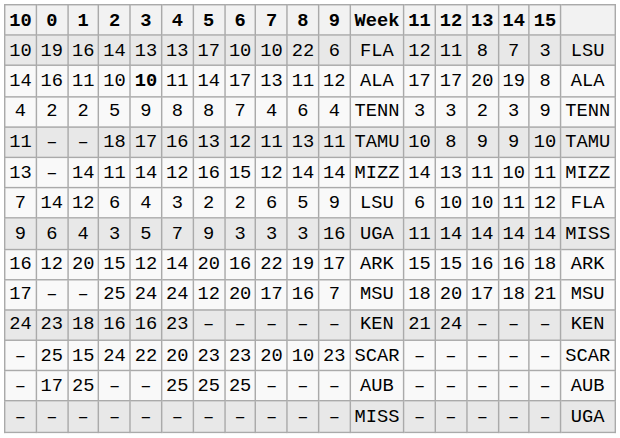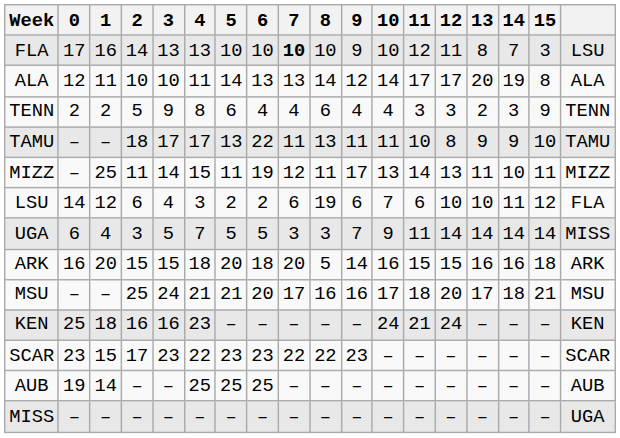columns swapped: (377, 20) <-> (20, 20)
(52, 50) 19 -> (74, 50) 17
(209, 50) 17 -> (231, 50) 10
(272, 50) normal -> (294, 50) bold
(303, 50) 22 -> (325, 50) 10
(334, 50) 6 -> (357, 50) 9
(52, 81) 16 -> (74, 81) 12
(146, 81) bold -> (168, 81) normal
(240, 81) 17 -> (263, 81) 13
(303, 81) 11 -> (325, 81) 14
(209, 112) 8 -> (231, 112) 6
(240, 112) 7 -> (263, 112) 4
(177, 142) 16 -> (200, 142) 17
(240, 142) 12 -> (263, 142) 22
(83, 173) 14 -> (106, 173) 25
(177, 173) 12 -> (200, 173) 15
(209, 173) 16 -> (231, 173) 11
(240, 173) 15 -> (263, 173) 19
(303, 173) 14 -> (325, 173) 11
(334, 173) 14 -> (357, 173) 17
(303, 203) 5 -> (325, 203) 19
(334, 203) 9 -> (357, 203) 6
(209, 234) 9 -> (231, 234) 5
(240, 234) 3 -> (263, 234) 5
(334, 234) 16 -> (357, 234) 7
(52, 264) 12 -> (74, 264) 16
(146, 264) 12 -> (168, 264) 15
(177, 264) 14 -> (200, 264) 18
(240, 264) 16 -> (263, 264) 18
(272, 264) 22 -> (294, 264) 20
(303, 264) 19 -> (325, 264) 5
(334, 264) 17 -> (357, 264) 14
(177, 295) 24 -> (200, 295) 21
(209, 295) 12 -> (231, 295) 21
(334, 295) 7 -> (357, 295) 16
(52, 325) 23 -> (74, 325) 25
(52, 356) 25 -> (74, 356) 23
(115, 356) 24 -> (137, 356) 17
(146, 356) 22 -> (168, 356) 23
(177, 356) 20 -> (200, 356) 22
(272, 356) 20 -> (294, 356) 22
(303, 356) 10 -> (325, 356) 22
(52, 386) 17 -> (74, 386) 19
(83, 386) 25 -> (106, 386) 14
